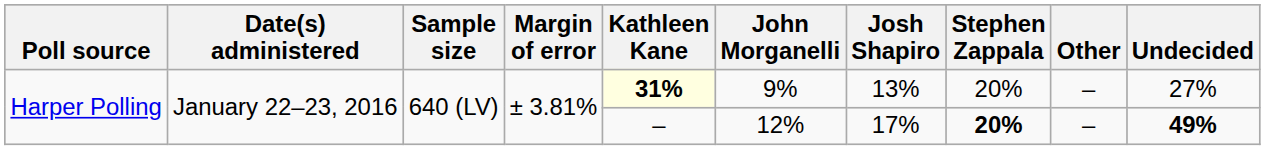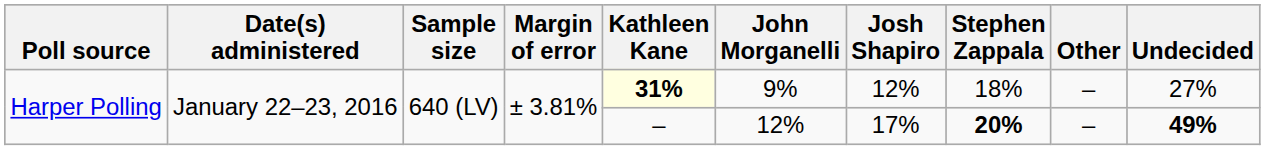(896, 88) 13% -> (896, 88) 12%
(999, 88) 20% -> (999, 88) 18%
